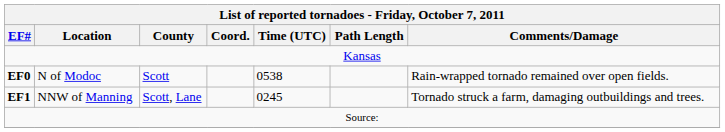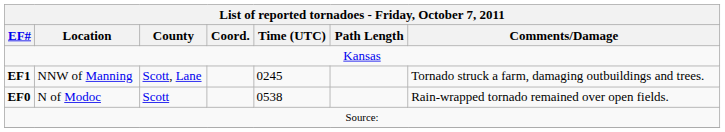rows swapped: (19, 96) <-> (19, 76)
